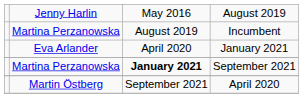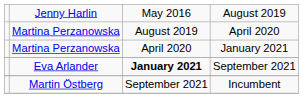(254, 31) Incumbent -> (254, 31) April 2020
(66, 48) Eva Arlander -> (66, 48) Martina Perzanowska
(66, 66) Martina Perzanowska -> (66, 66) Eva Arlander
(254, 84) April 2020 -> (254, 84) Incumbent
